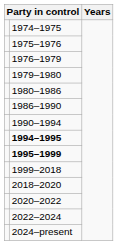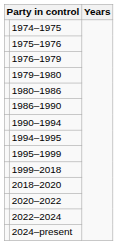(36, 138) bold -> (36, 138) normal
(36, 153) bold -> (36, 153) normal
